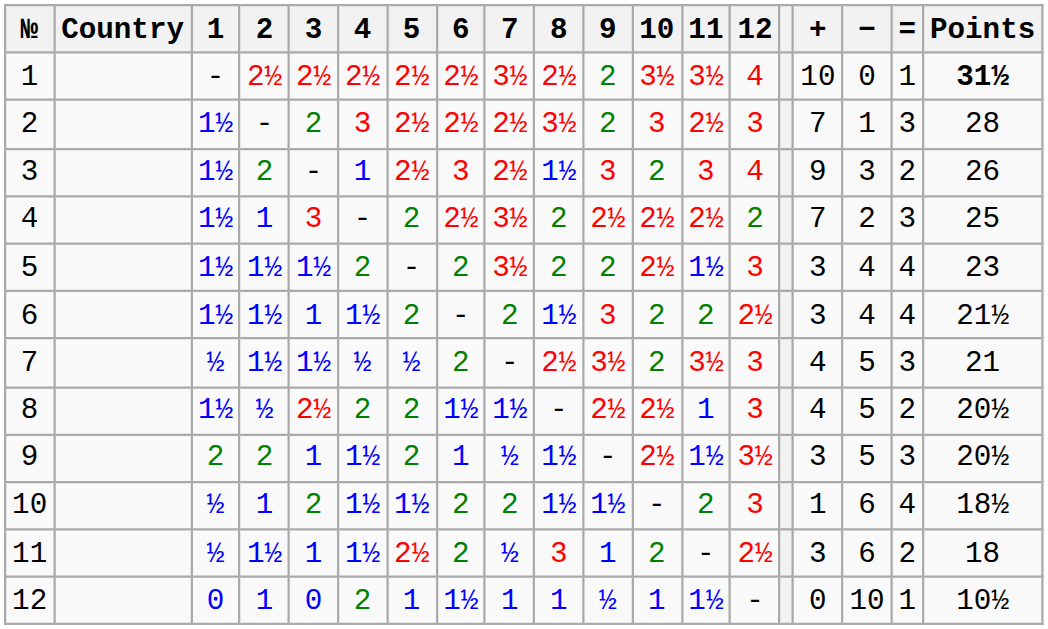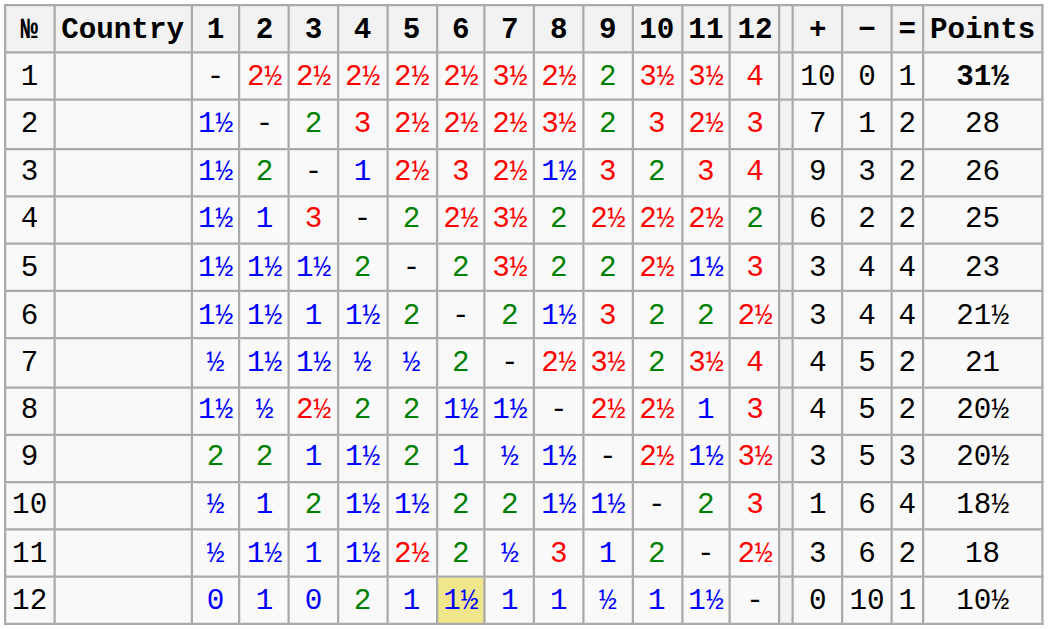(907, 124) 3 -> (907, 124) 2
(818, 220) 7 -> (818, 220) 6
(907, 220) 3 -> (907, 220) 2
(755, 363) 3 -> (755, 363) 4
(907, 363) 3 -> (907, 363) 2
(461, 601) no background -> (461, 601) khaki background
